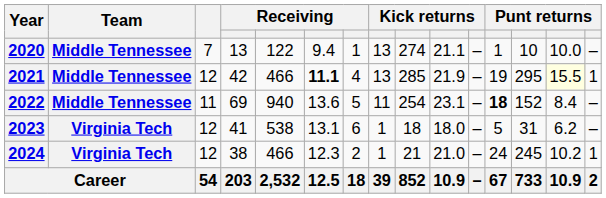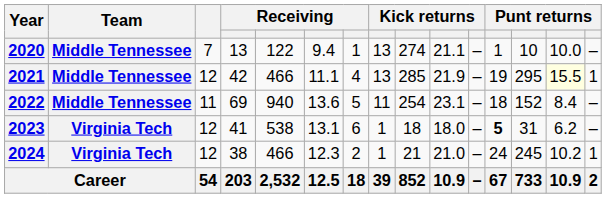(324, 76) bold -> (324, 76) normal
(498, 102) bold -> (498, 102) normal
(498, 128) normal -> (498, 128) bold
